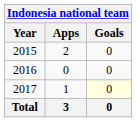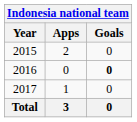(109, 70) normal -> (109, 70) bold
(109, 88) lightyellow background -> (109, 88) no background
